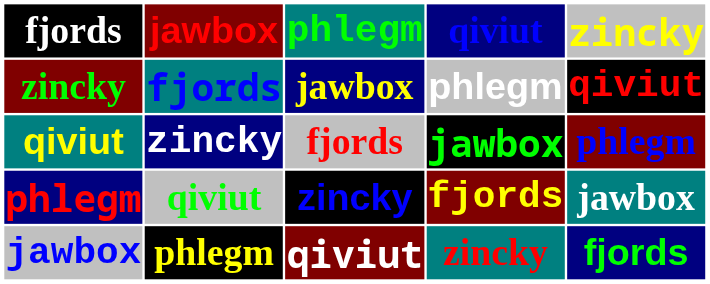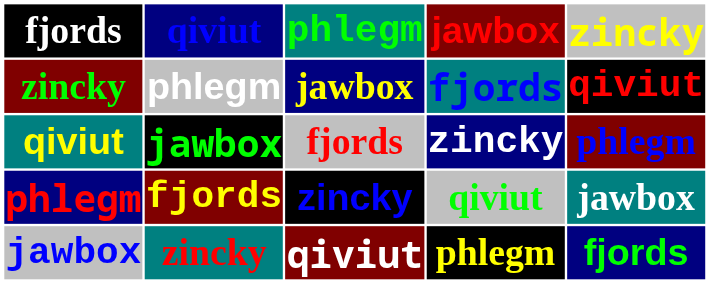columns swapped: (214, 30) <-> (495, 30)
